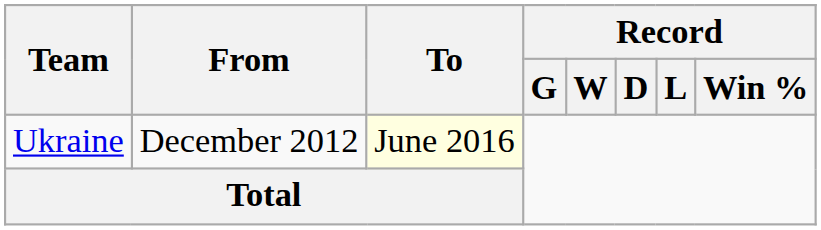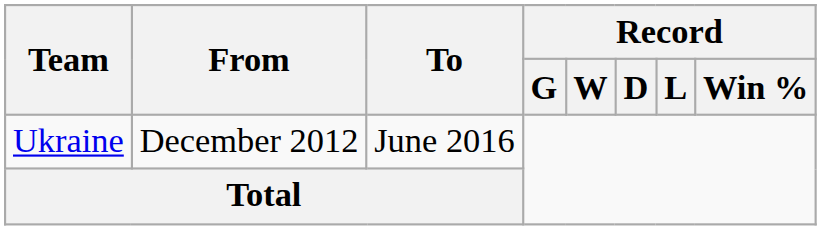(444, 140) lightyellow background -> (444, 140) no background
